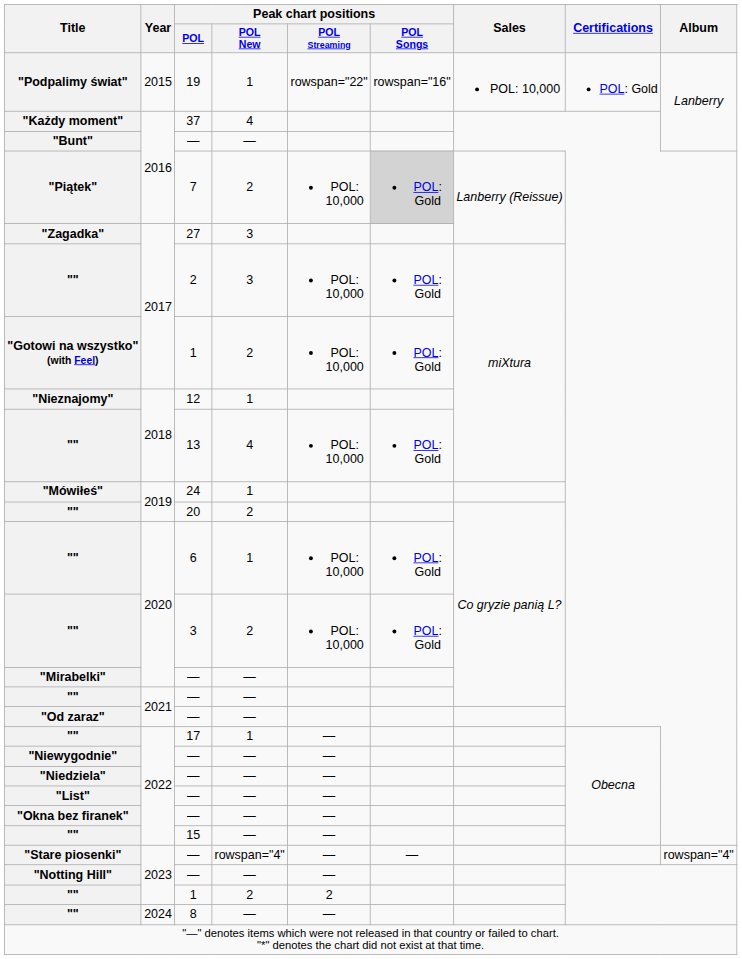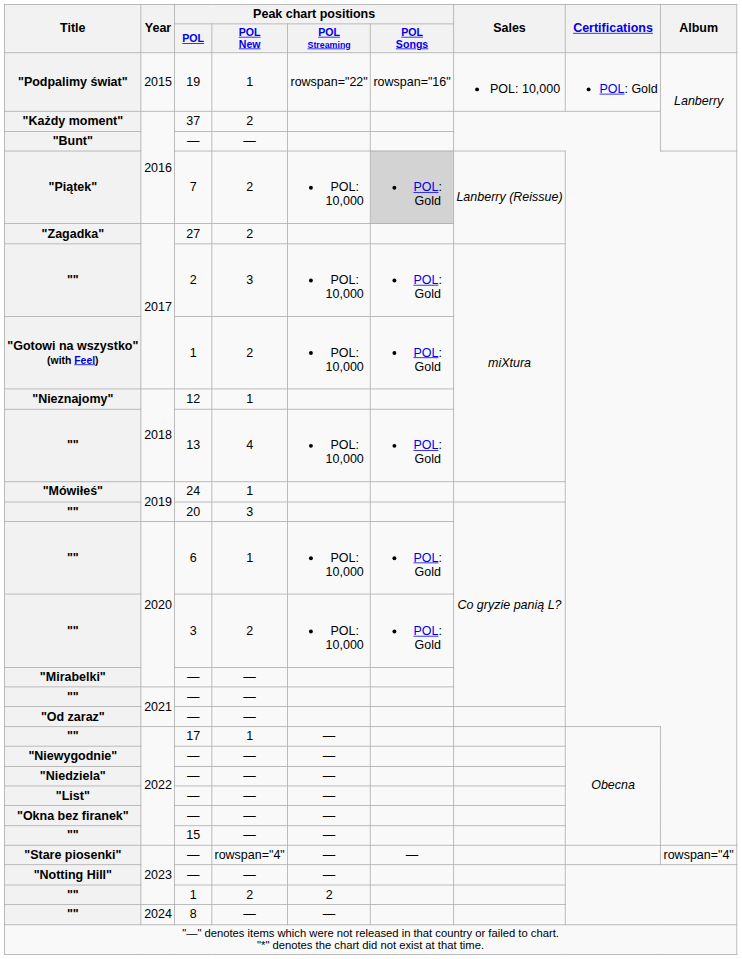(250, 121) 4 -> (250, 121) 2
(250, 233) 3 -> (250, 233) 2
(250, 511) 2 -> (250, 511) 3
